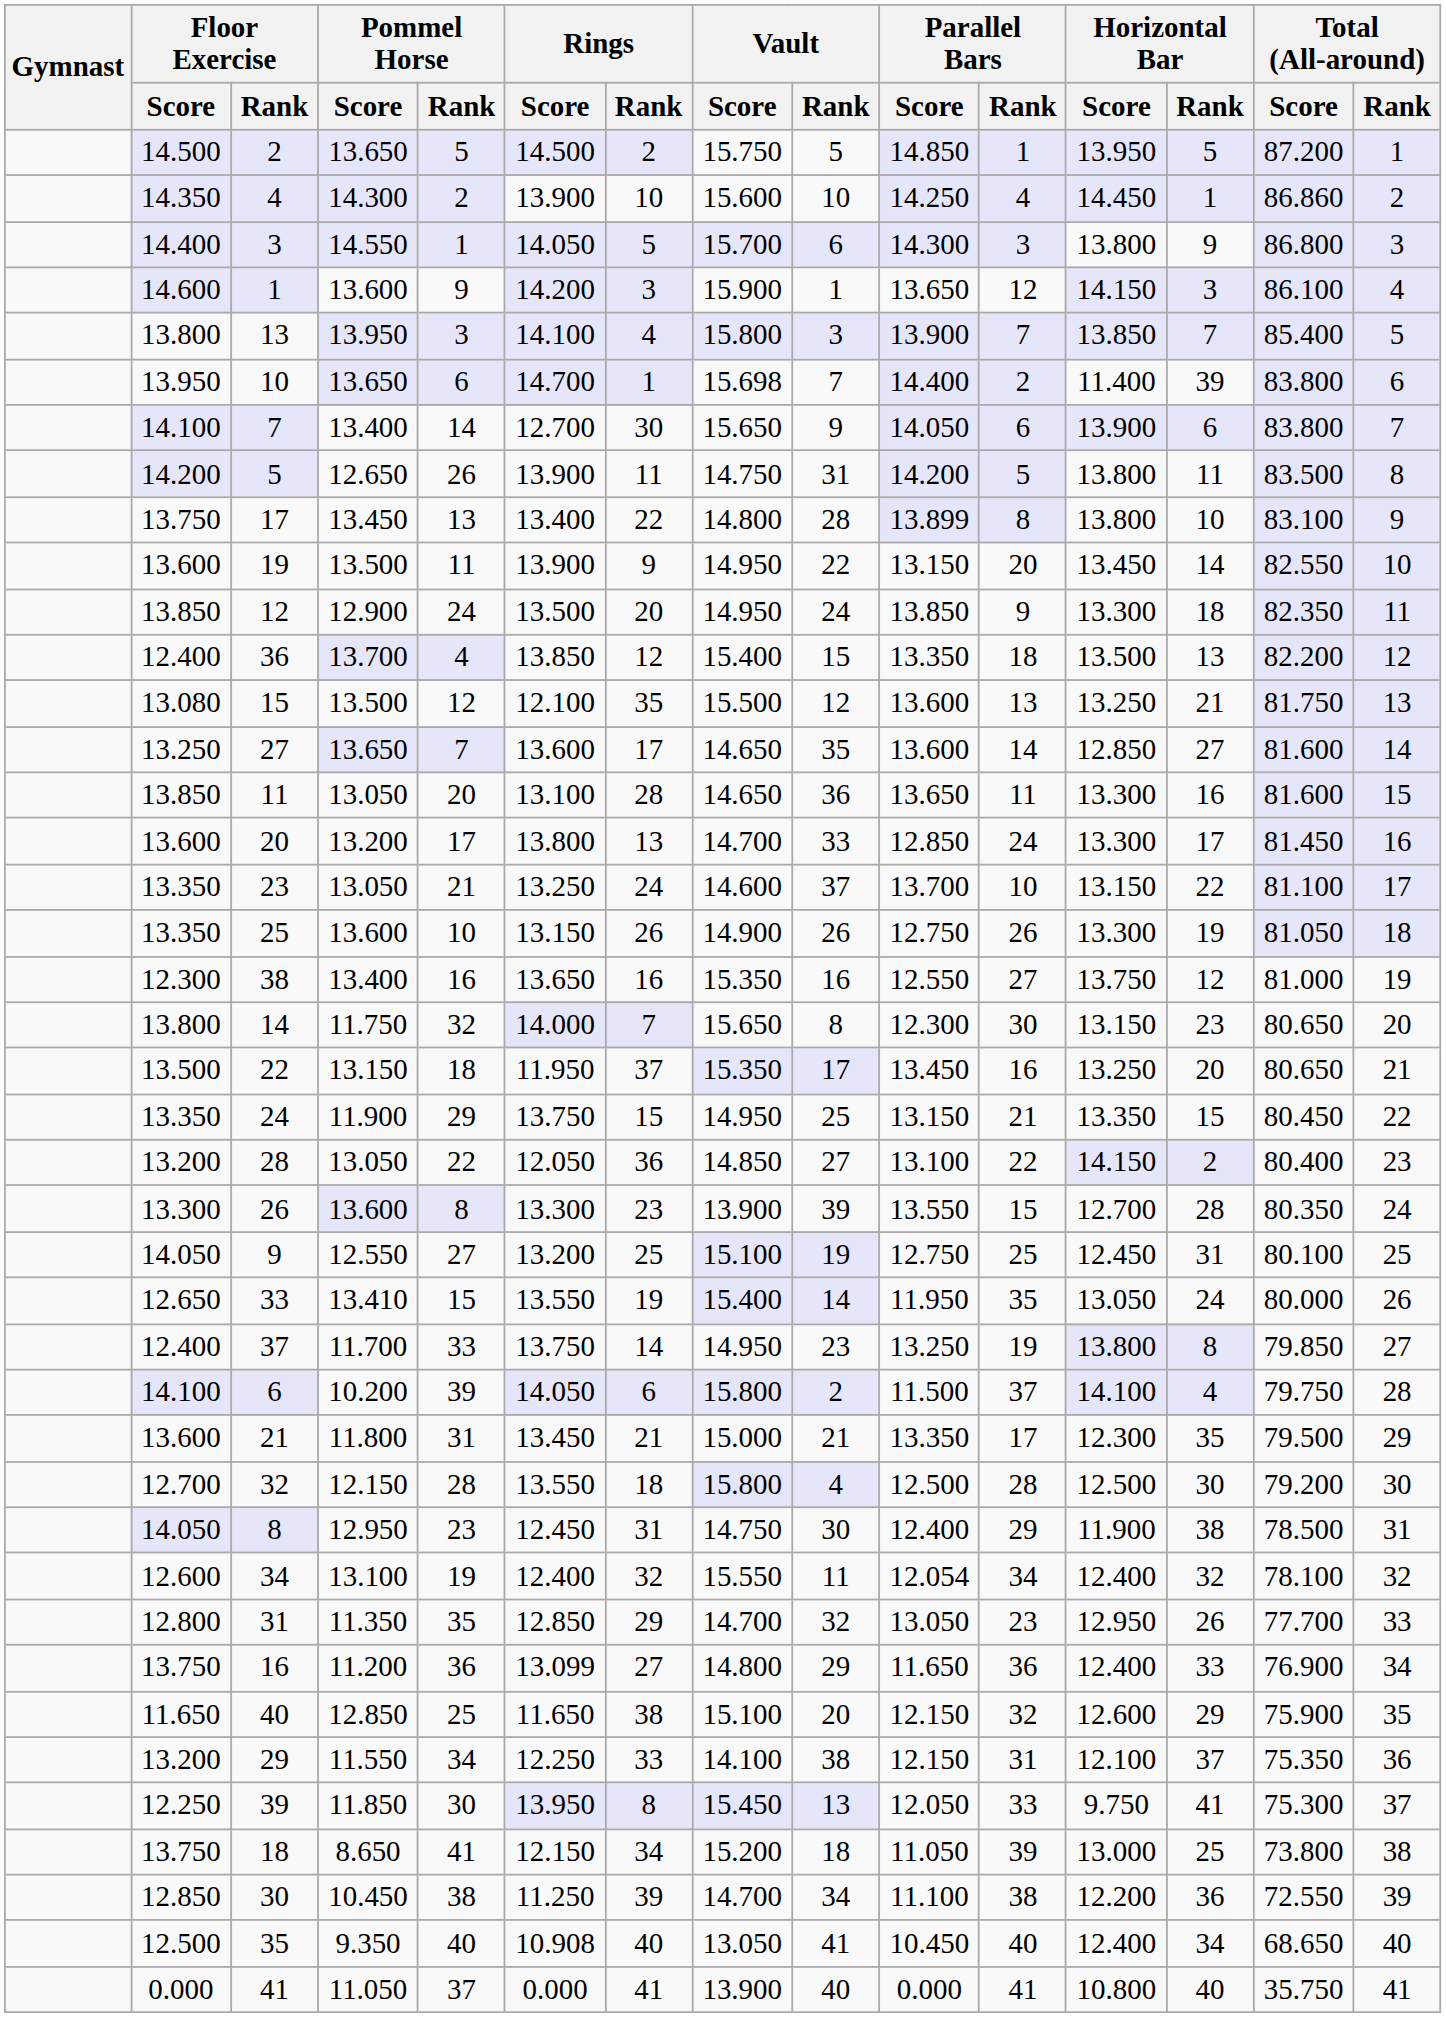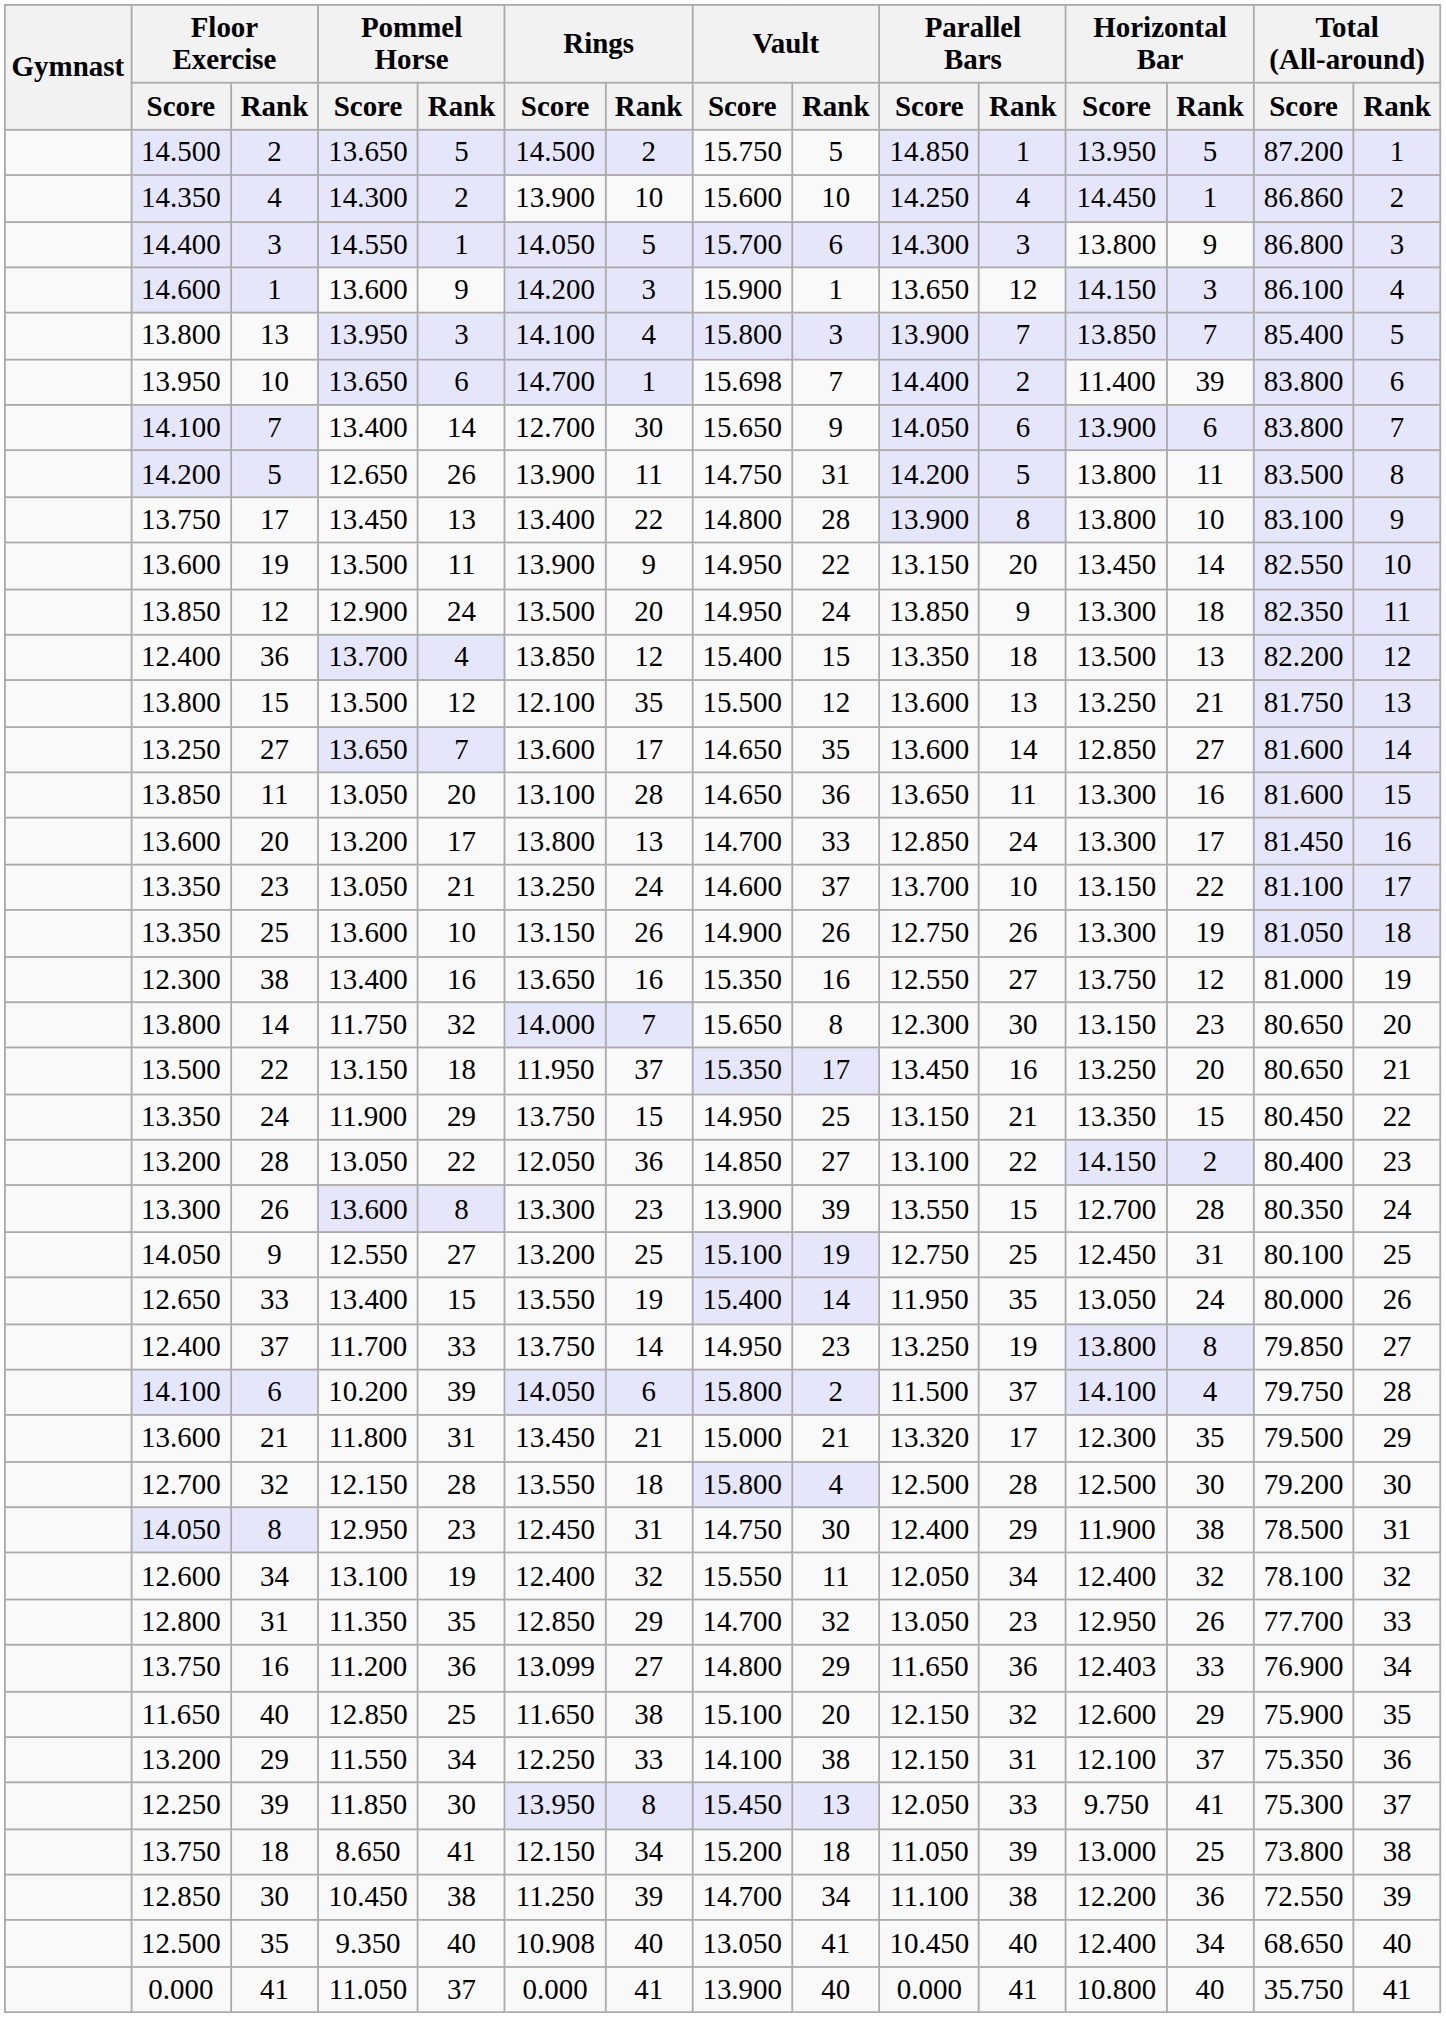(929, 519) 13.899 -> (929, 519) 13.900
(181, 703) 13.080 -> (181, 703) 13.800
(368, 1300) 13.410 -> (368, 1300) 13.400
(929, 1437) 13.350 -> (929, 1437) 13.320
(929, 1575) 12.054 -> (929, 1575) 12.050
(1116, 1667) 12.400 -> (1116, 1667) 12.403
